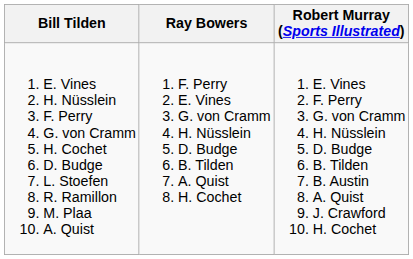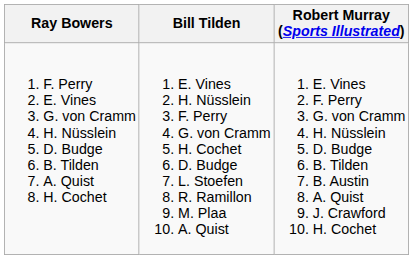columns swapped: (207, 23) <-> (72, 23)
